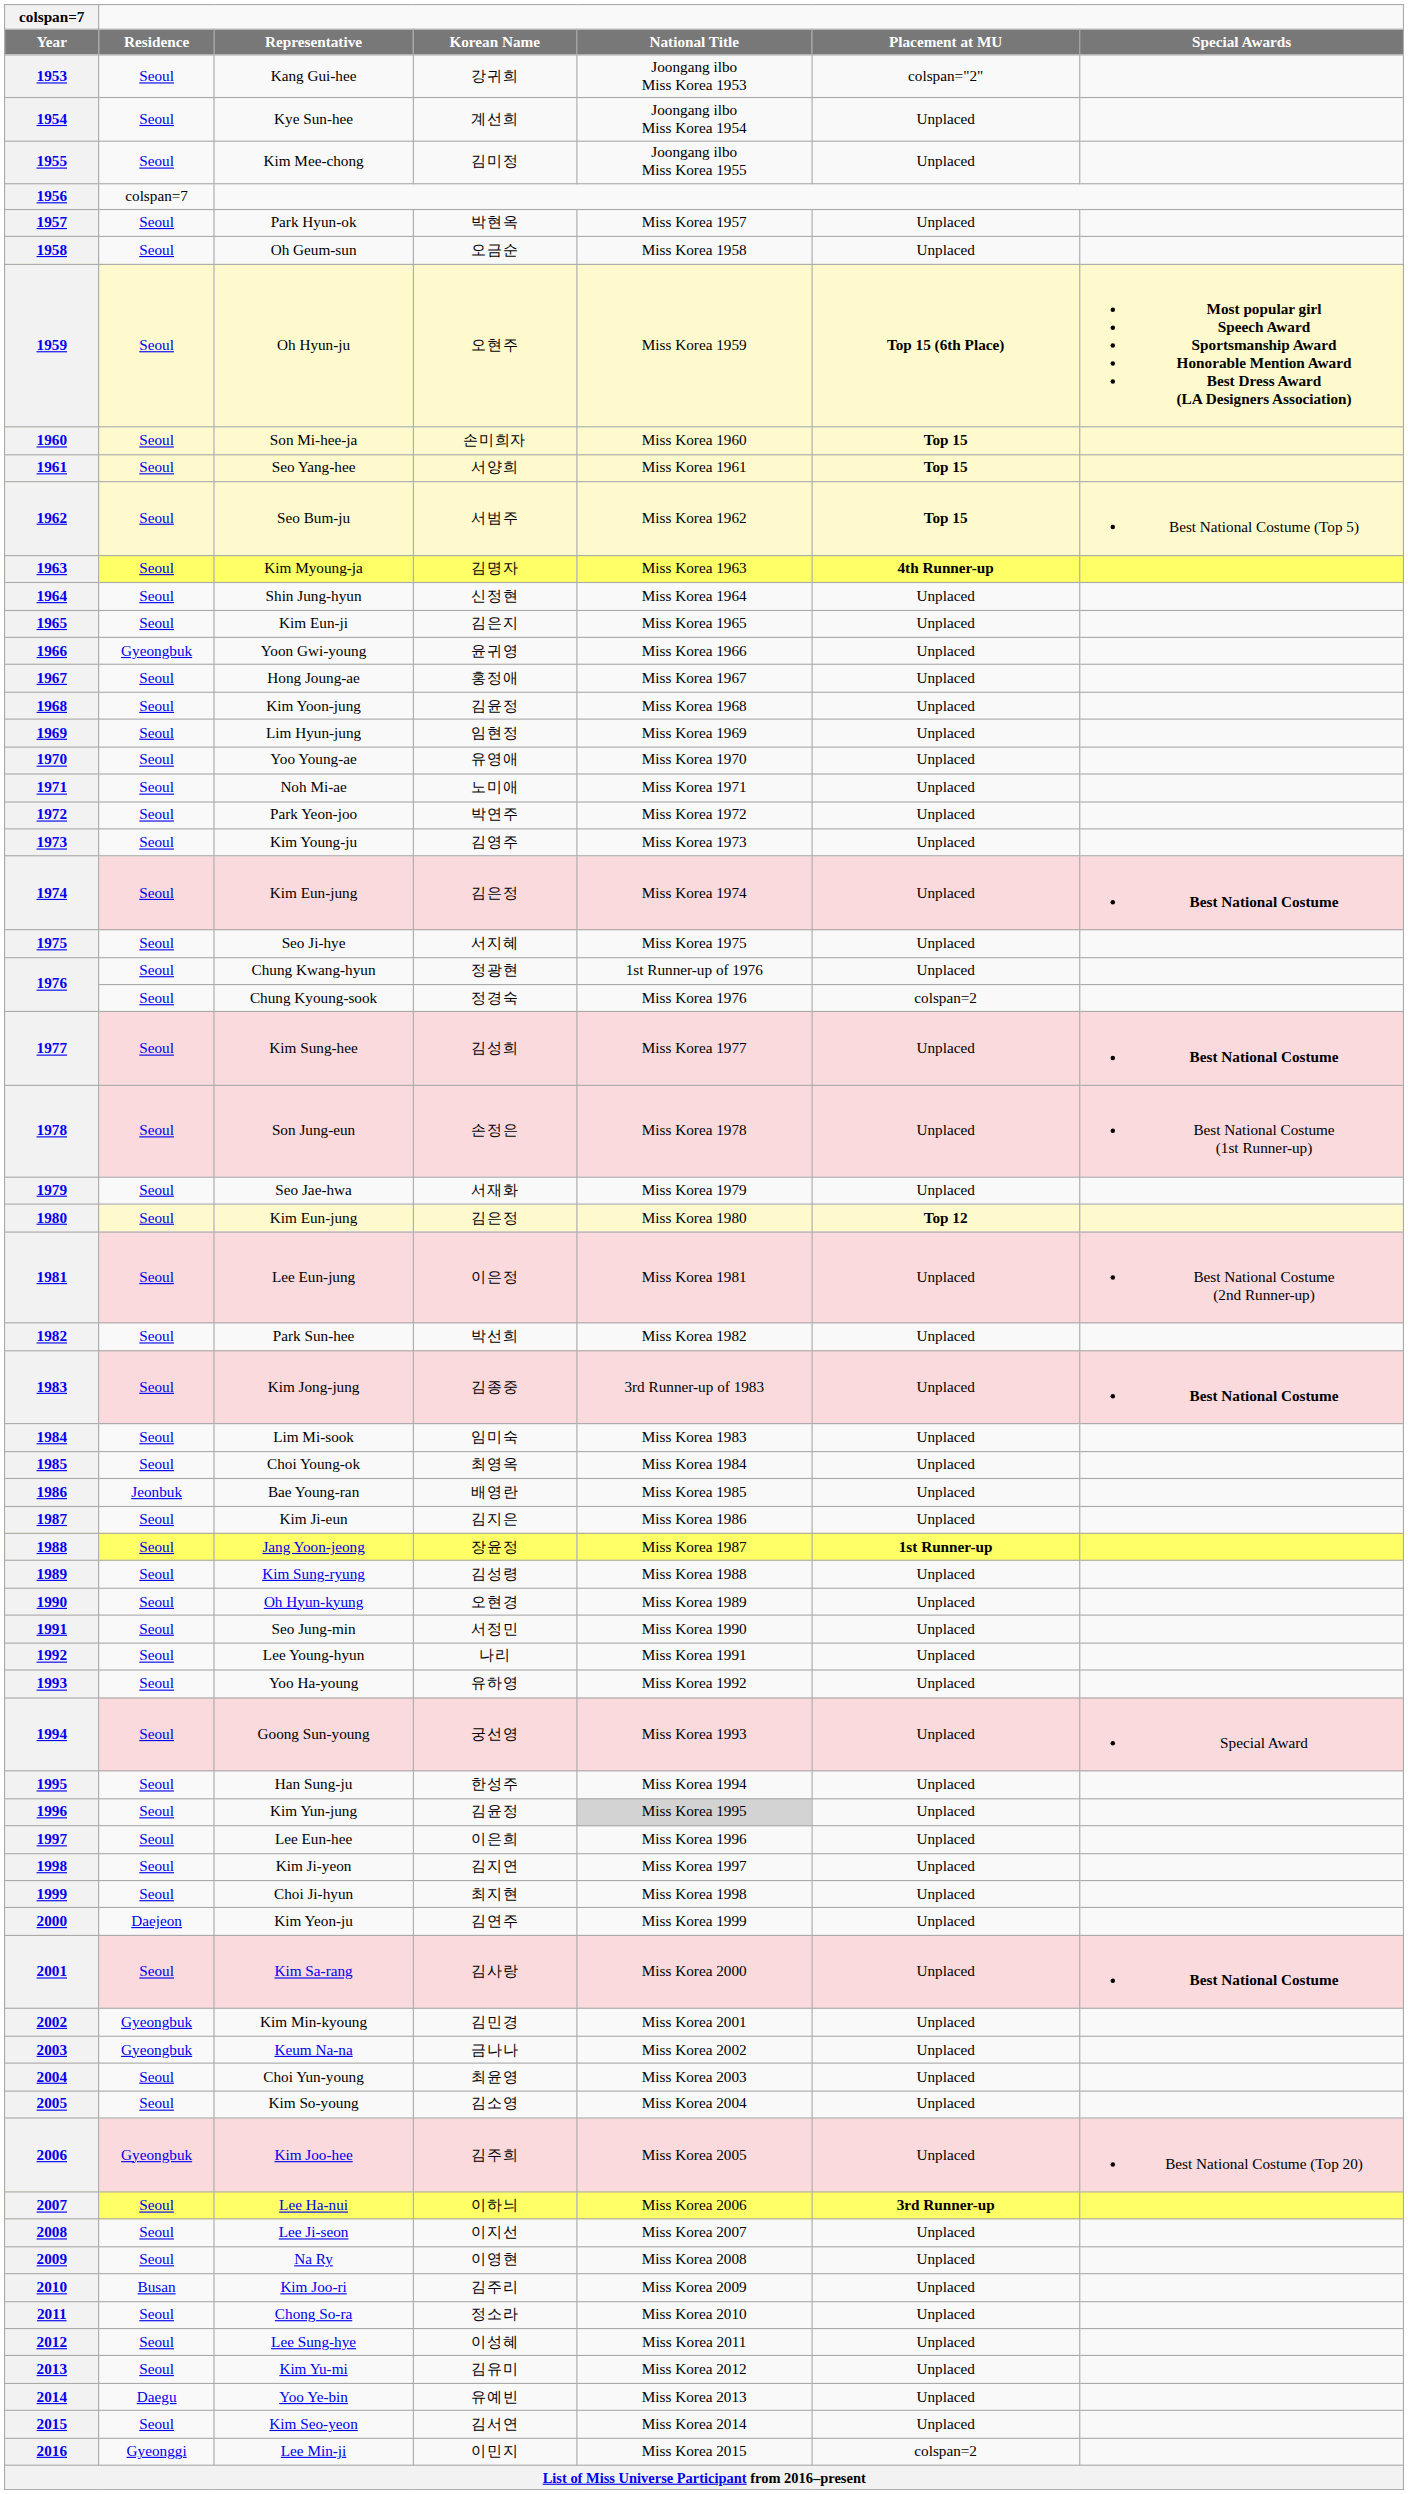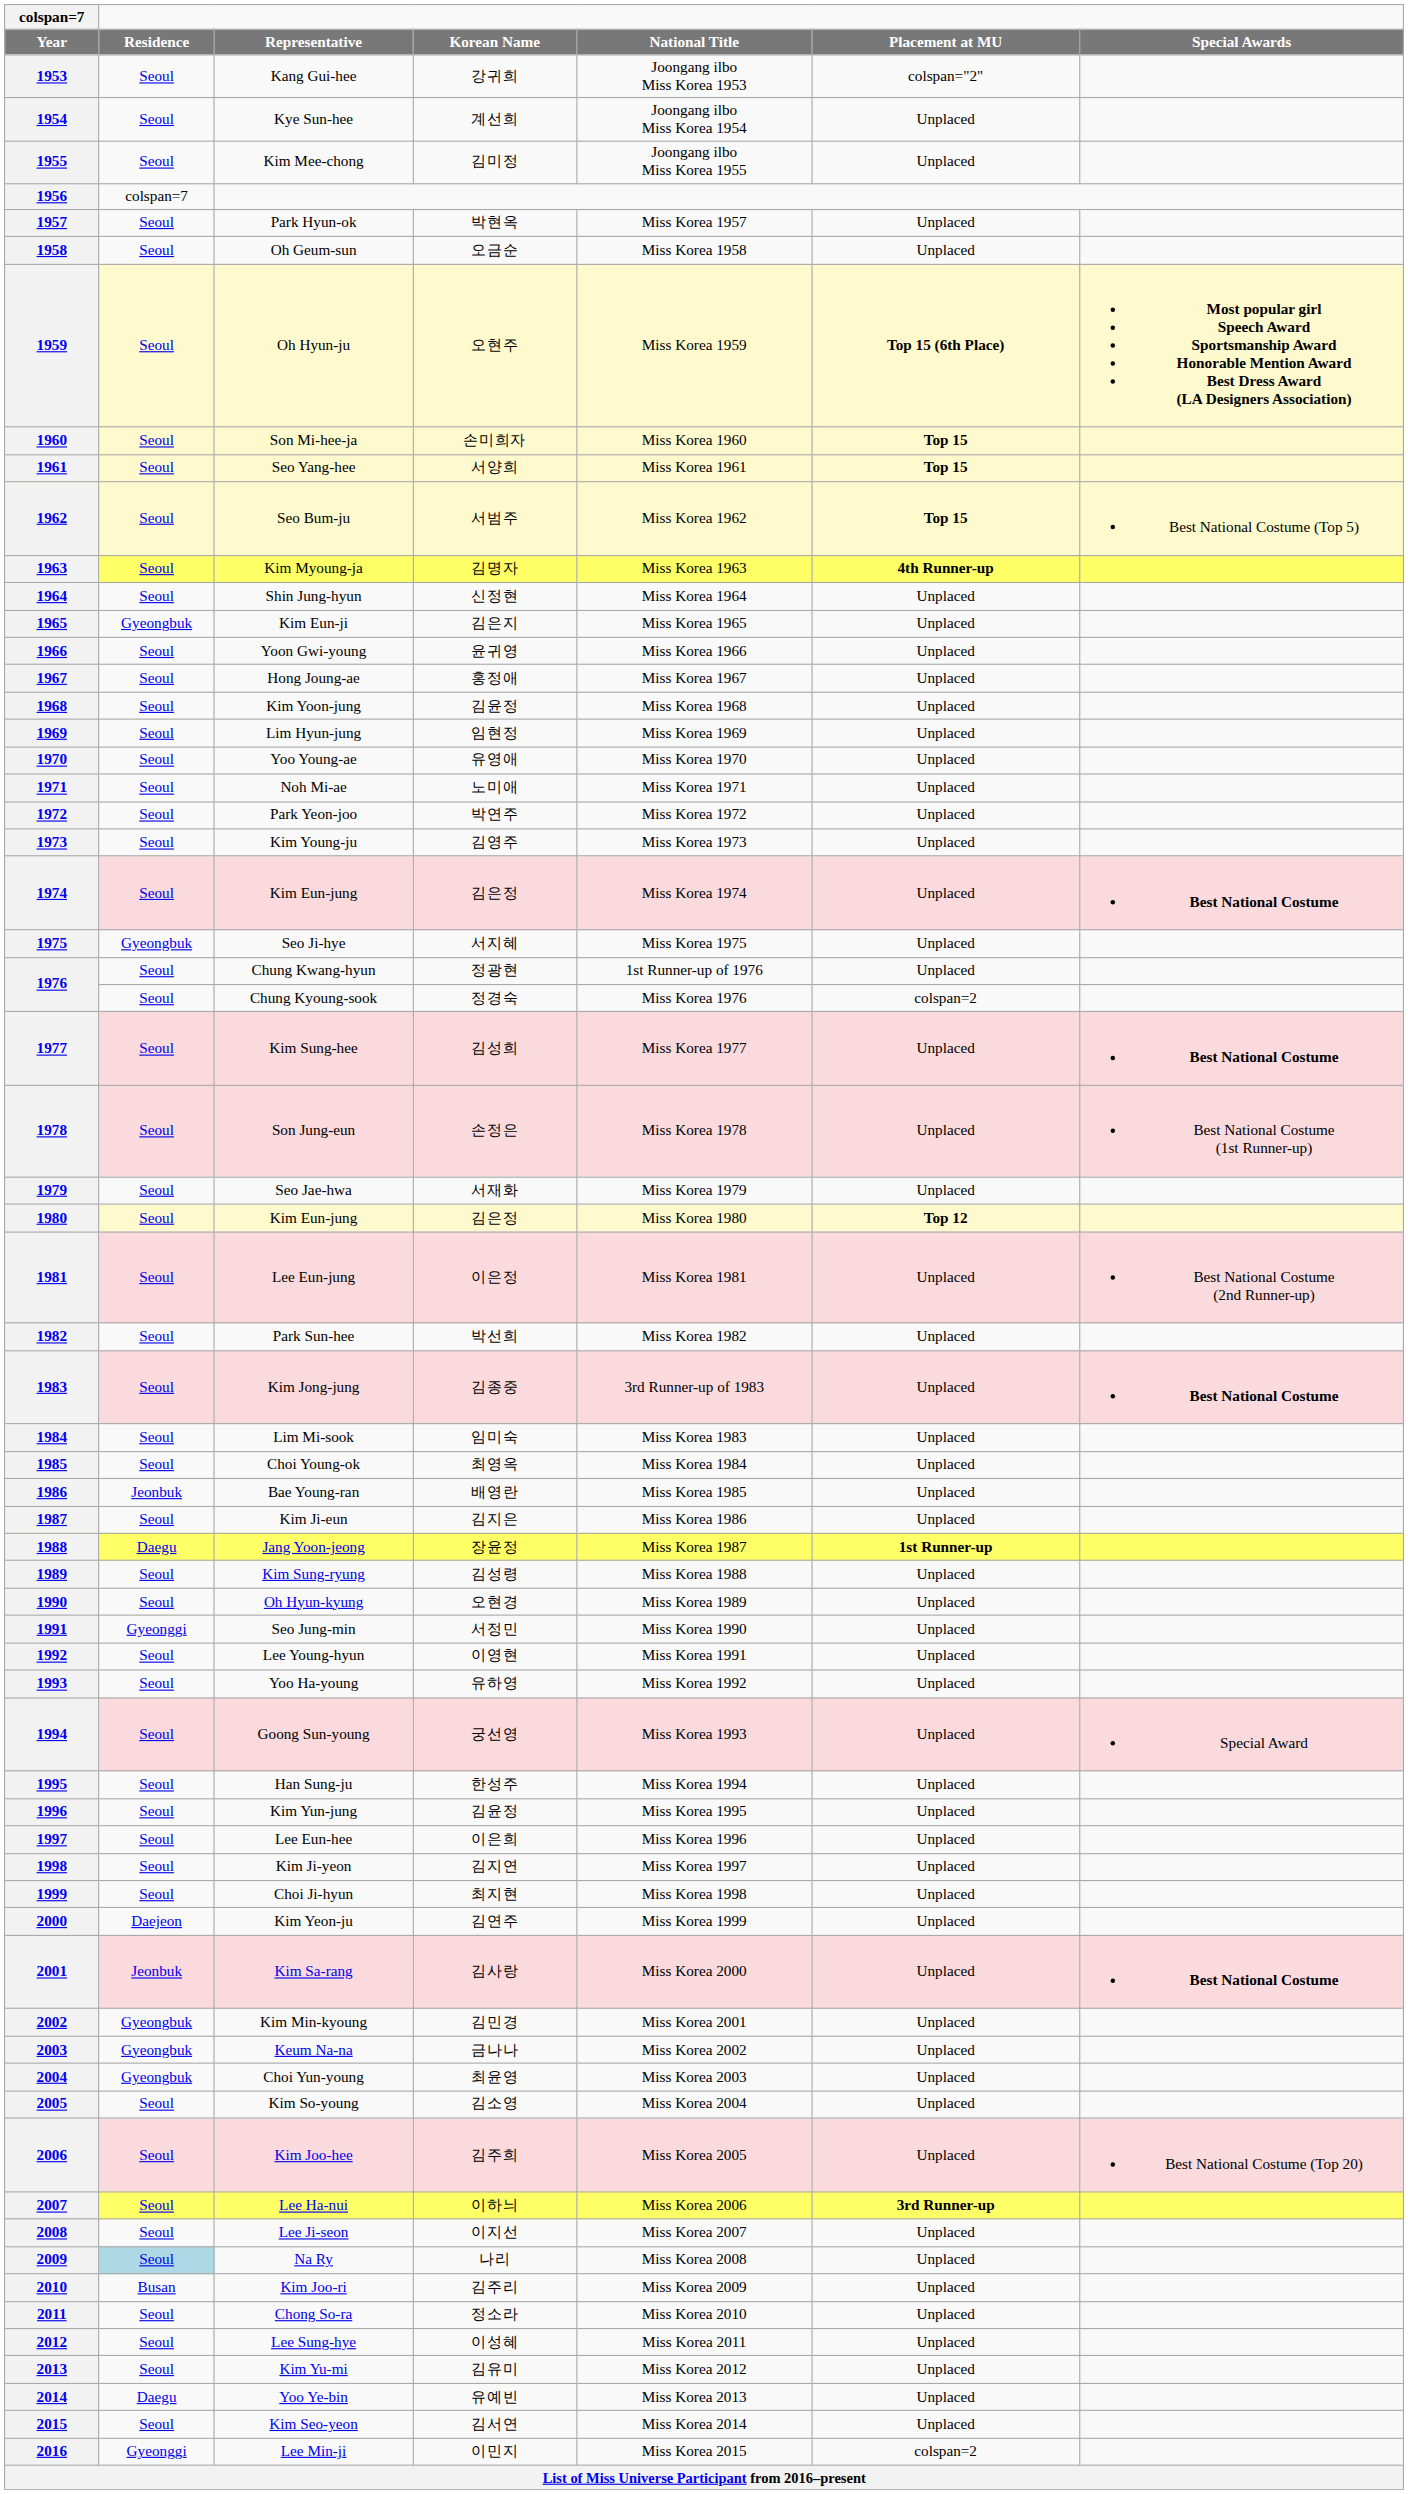(157, 623) Seoul -> (157, 623) Gyeongbuk
(157, 650) Gyeongbuk -> (157, 650) Seoul
(157, 942) Seoul -> (157, 942) Gyeongbuk
(157, 1546) Seoul -> (157, 1546) Daegu
(157, 1628) Seoul -> (157, 1628) Gyeonggi
(495, 1655) 나리 -> (495, 1655) 이영현
(694, 1811) lightgrey background -> (694, 1811) no background
(157, 1971) Seoul -> (157, 1971) Jeonbuk
(157, 2076) Seoul -> (157, 2076) Gyeongbuk
(157, 2154) Gyeongbuk -> (157, 2154) Seoul
(157, 2259) no background -> (157, 2259) lightblue background
(495, 2259) 이영현 -> (495, 2259) 나리
